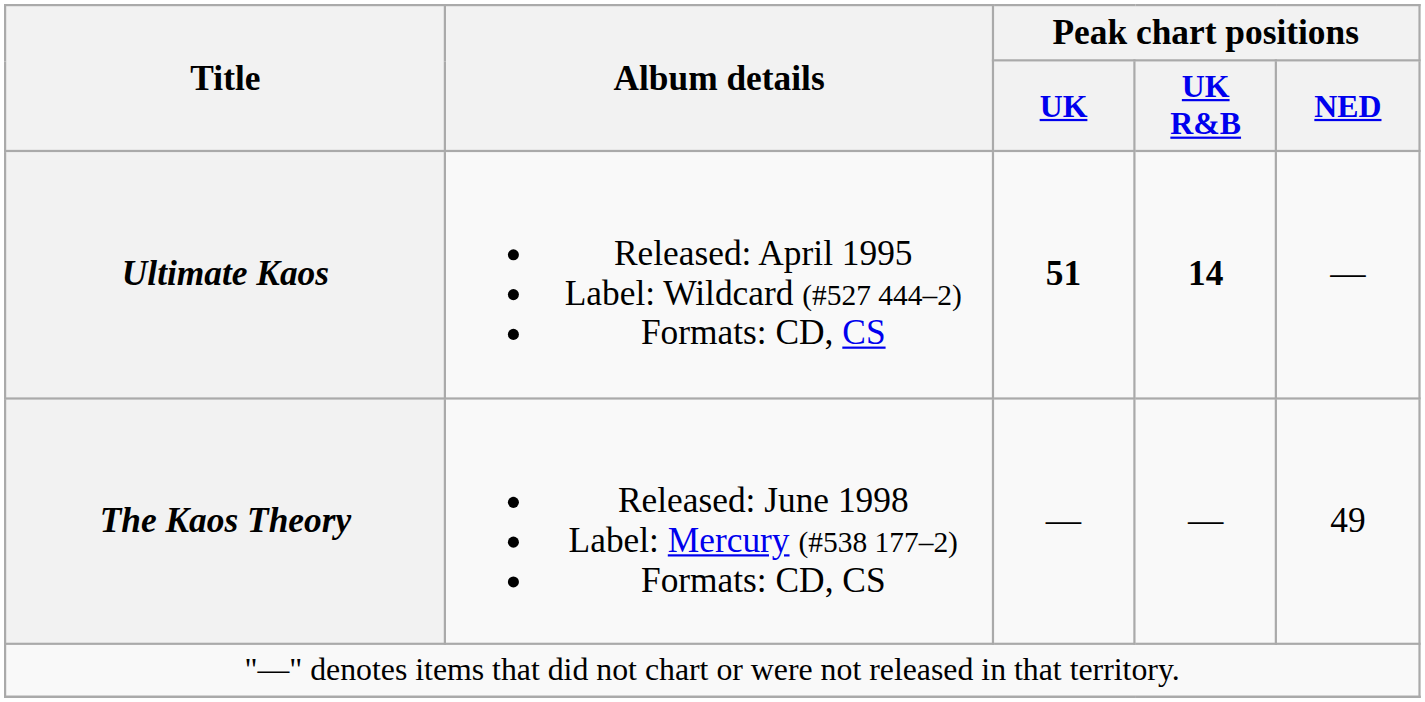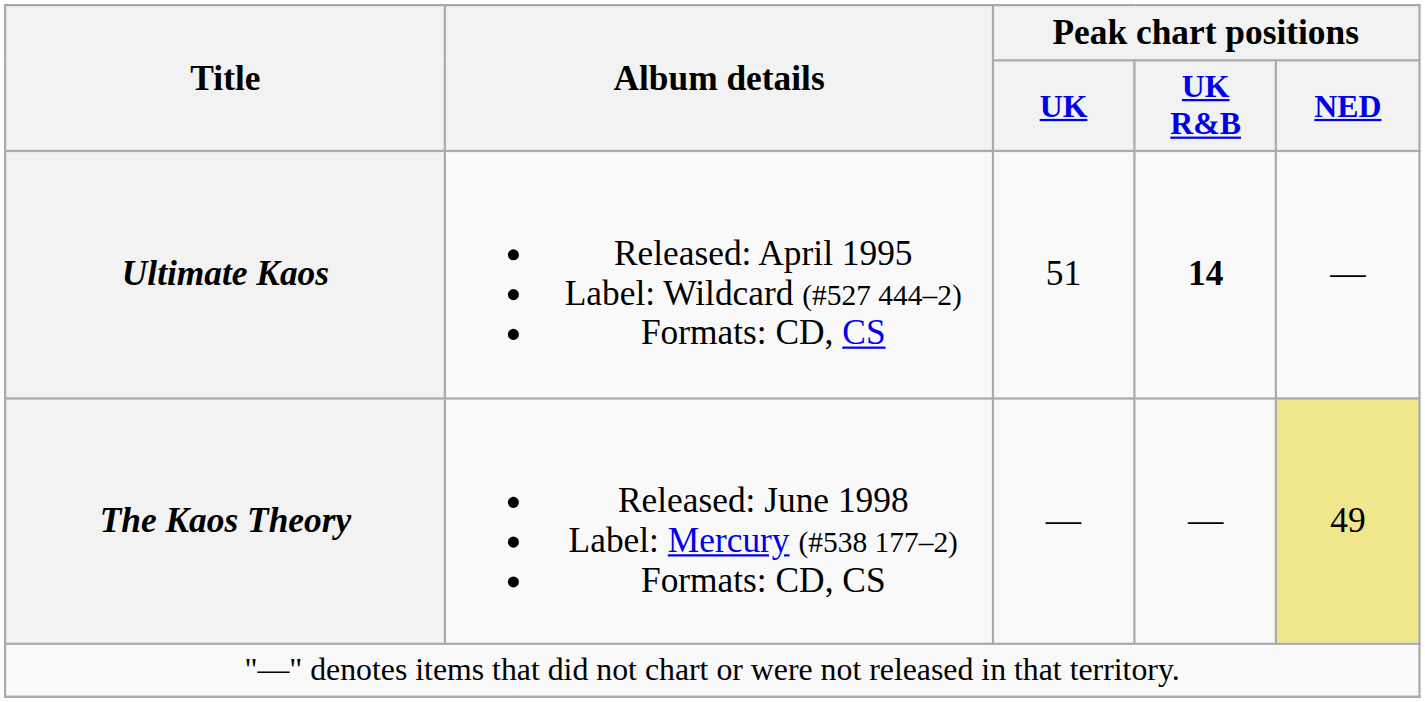(1064, 273) bold -> (1064, 273) normal
(1348, 519) no background -> (1348, 519) khaki background
